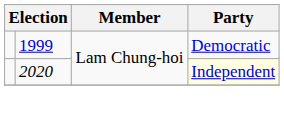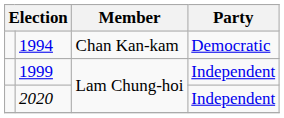+ row: (36, 44)
(231, 44) Democratic -> (233, 71) Independent
(233, 71) lightyellow background -> (233, 98) no background
